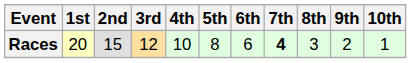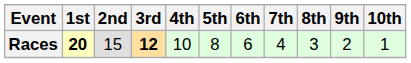(78, 44) normal -> (78, 44) bold
(149, 44) normal -> (149, 44) bold
(281, 44) bold -> (281, 44) normal
